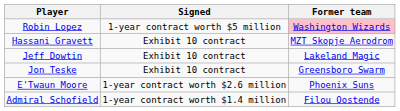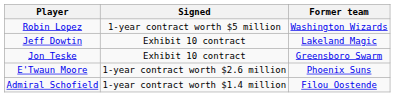(342, 26) pink background -> (339, 26) no background
- row: (52, 41)
